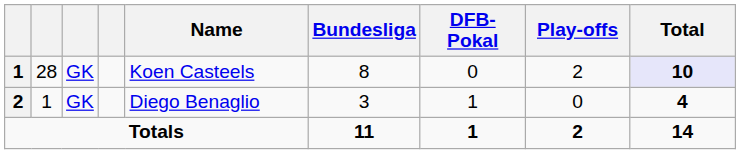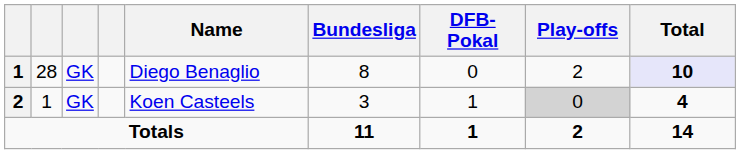(192, 71) Koen Casteels -> (195, 71) Diego Benaglio
(195, 102) Diego Benaglio -> (192, 102) Koen Casteels
(578, 102) no background -> (578, 102) lightgrey background
